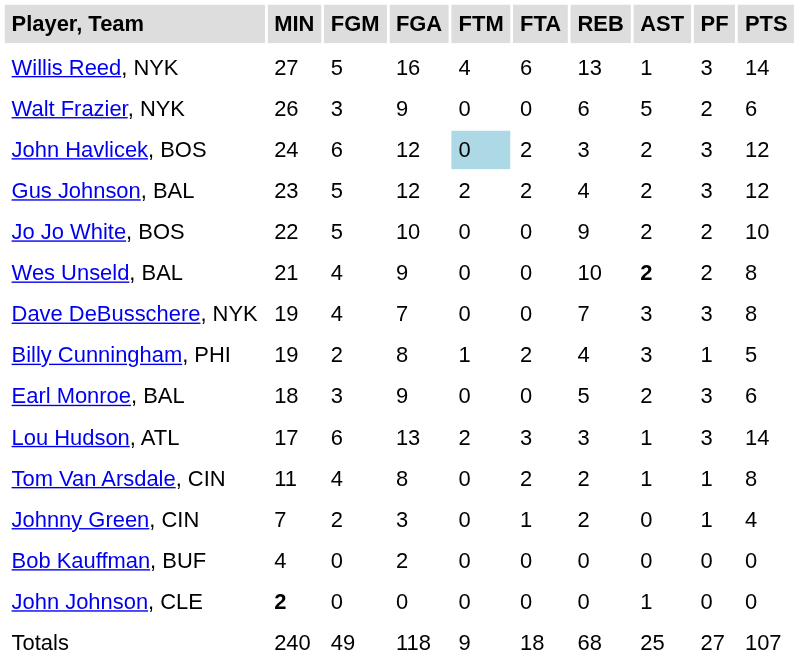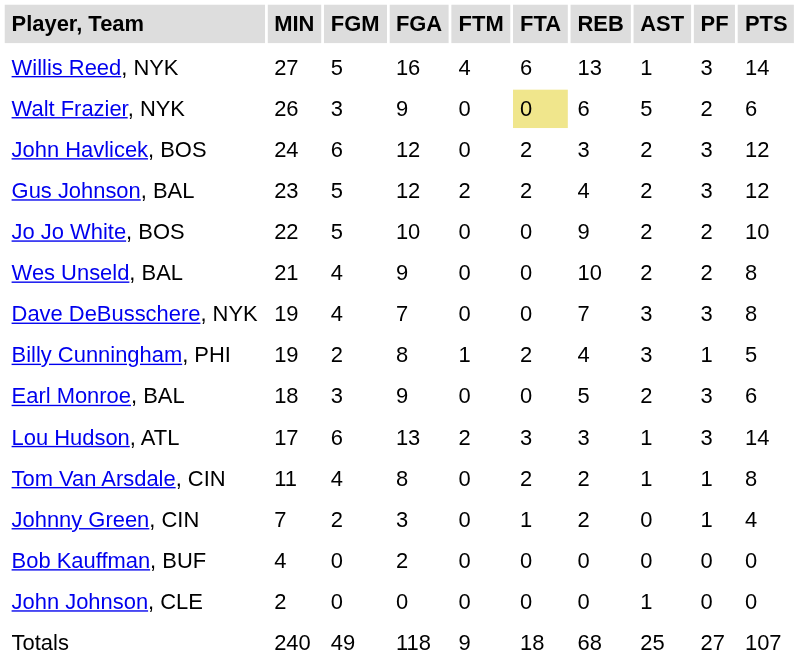(526, 108) no background -> (526, 108) khaki background
(465, 149) lightblue background -> (465, 149) no background
(646, 273) bold -> (646, 273) normal
(280, 601) bold -> (280, 601) normal
